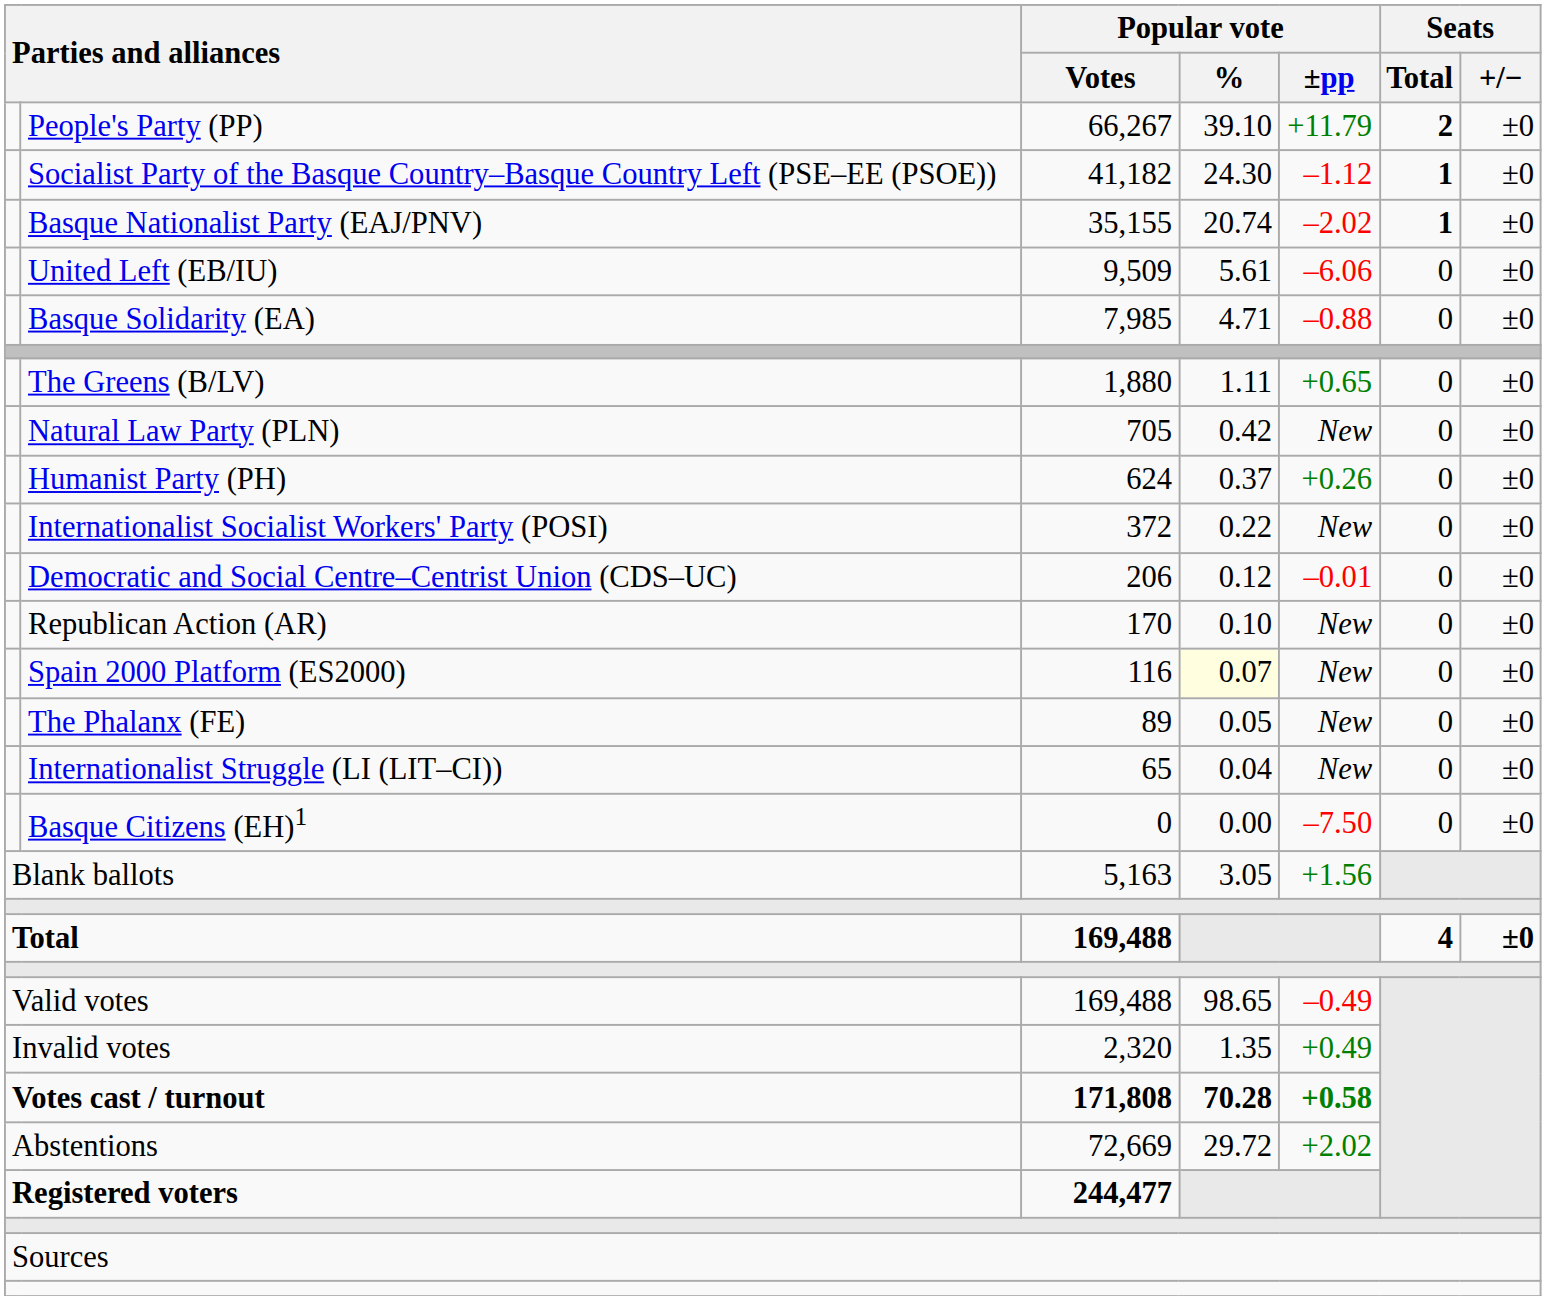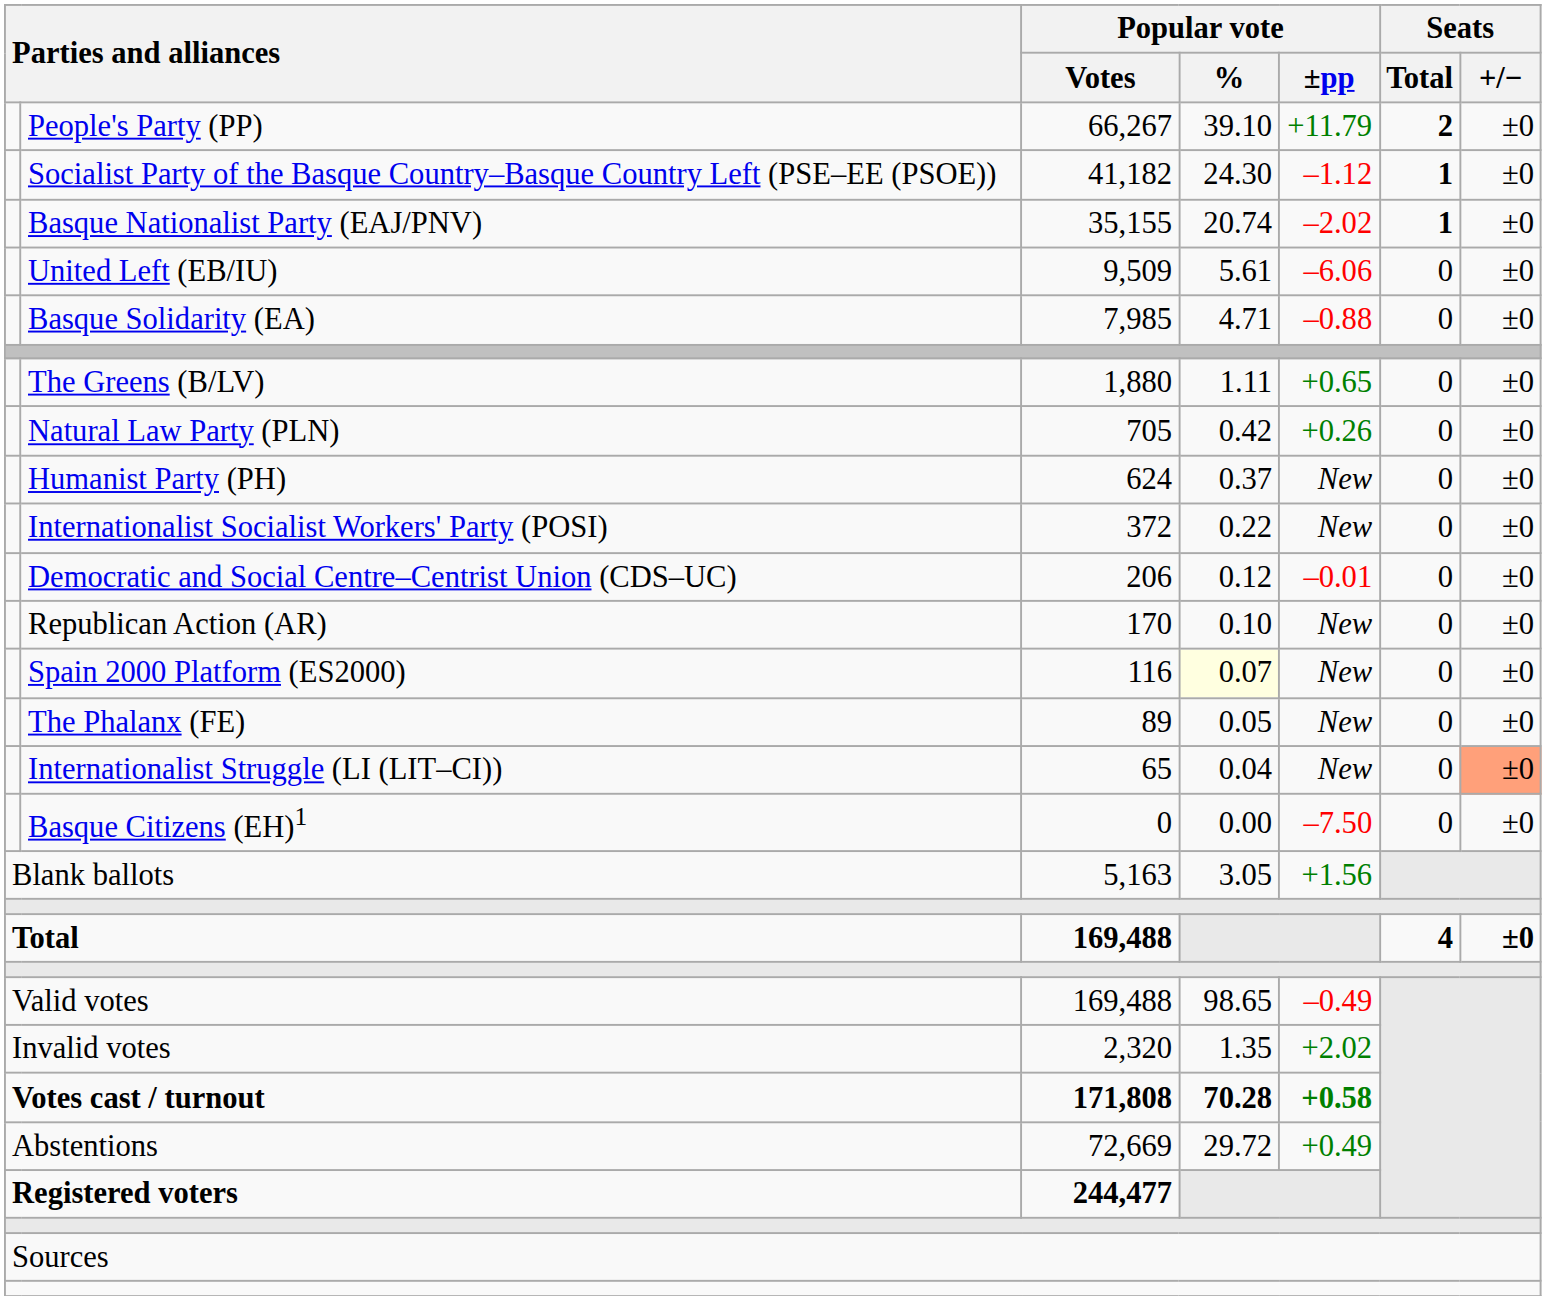(1345, 430) New -> (1337, 430) +0.26
(1337, 479) +0.26 -> (1345, 479) New
(1518, 769) no background -> (1518, 769) lightsalmon background
(1337, 1048) +0.49 -> (1337, 1048) +2.02
(1337, 1145) +2.02 -> (1337, 1145) +0.49
